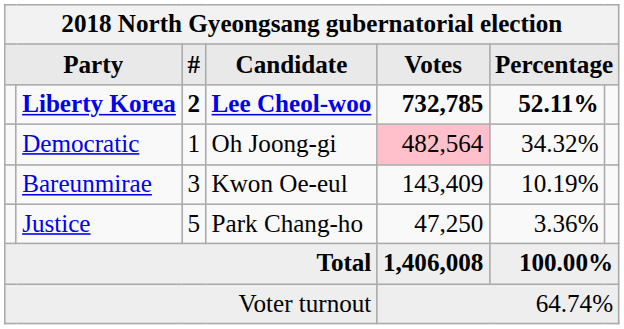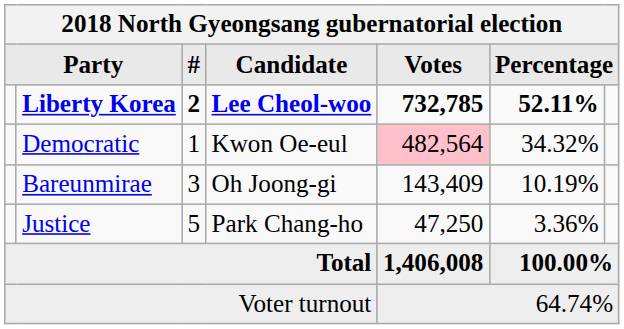(274, 143) Oh Joong-gi -> (280, 143) Kwon Oe-eul
(280, 183) Kwon Oe-eul -> (274, 183) Oh Joong-gi
